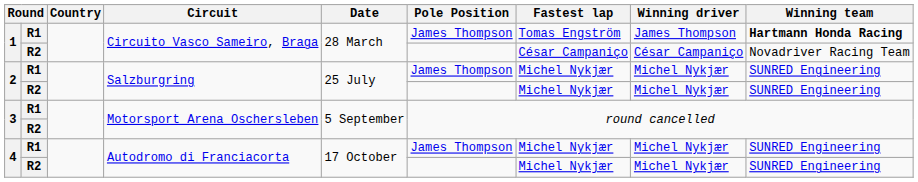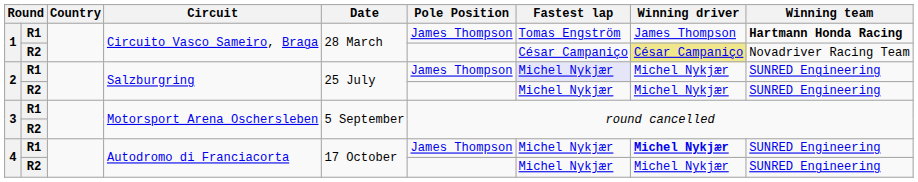(689, 52) no background -> (689, 52) khaki background
(566, 72) no background -> (566, 72) lavender background
(681, 148) normal -> (681, 148) bold
